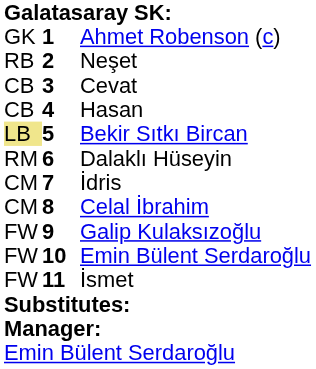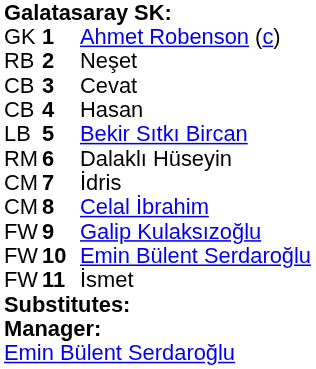(17, 134) khaki background -> (17, 134) no background
